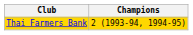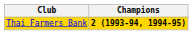(138, 24) normal -> (138, 24) bold
